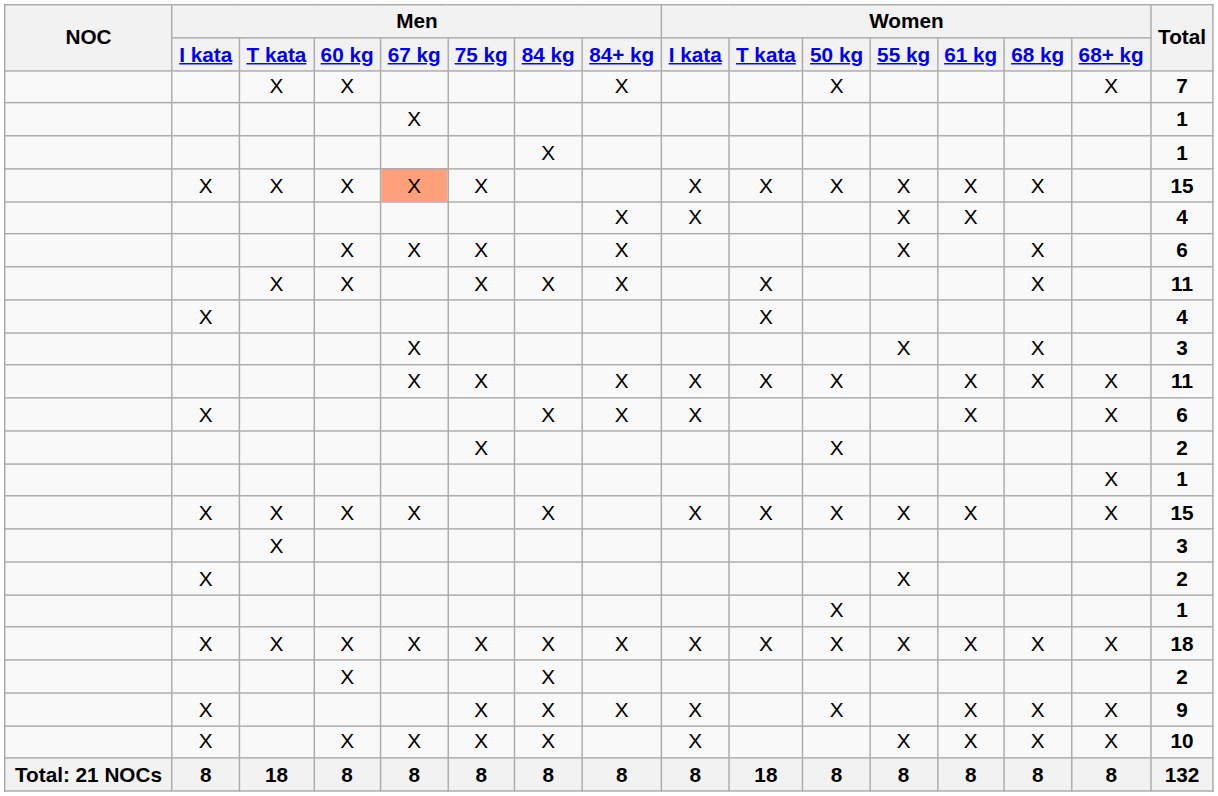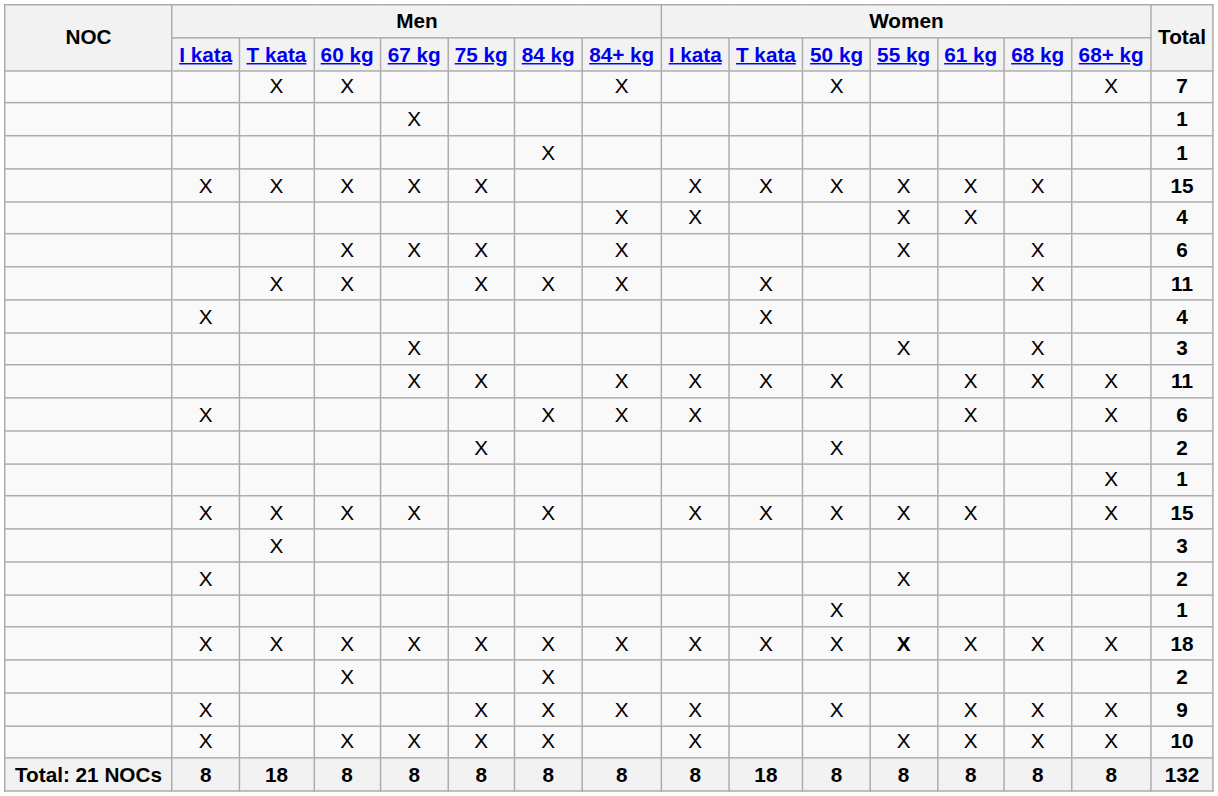(414, 185) lightsalmon background -> (414, 185) no background
(904, 644) normal -> (904, 644) bold
